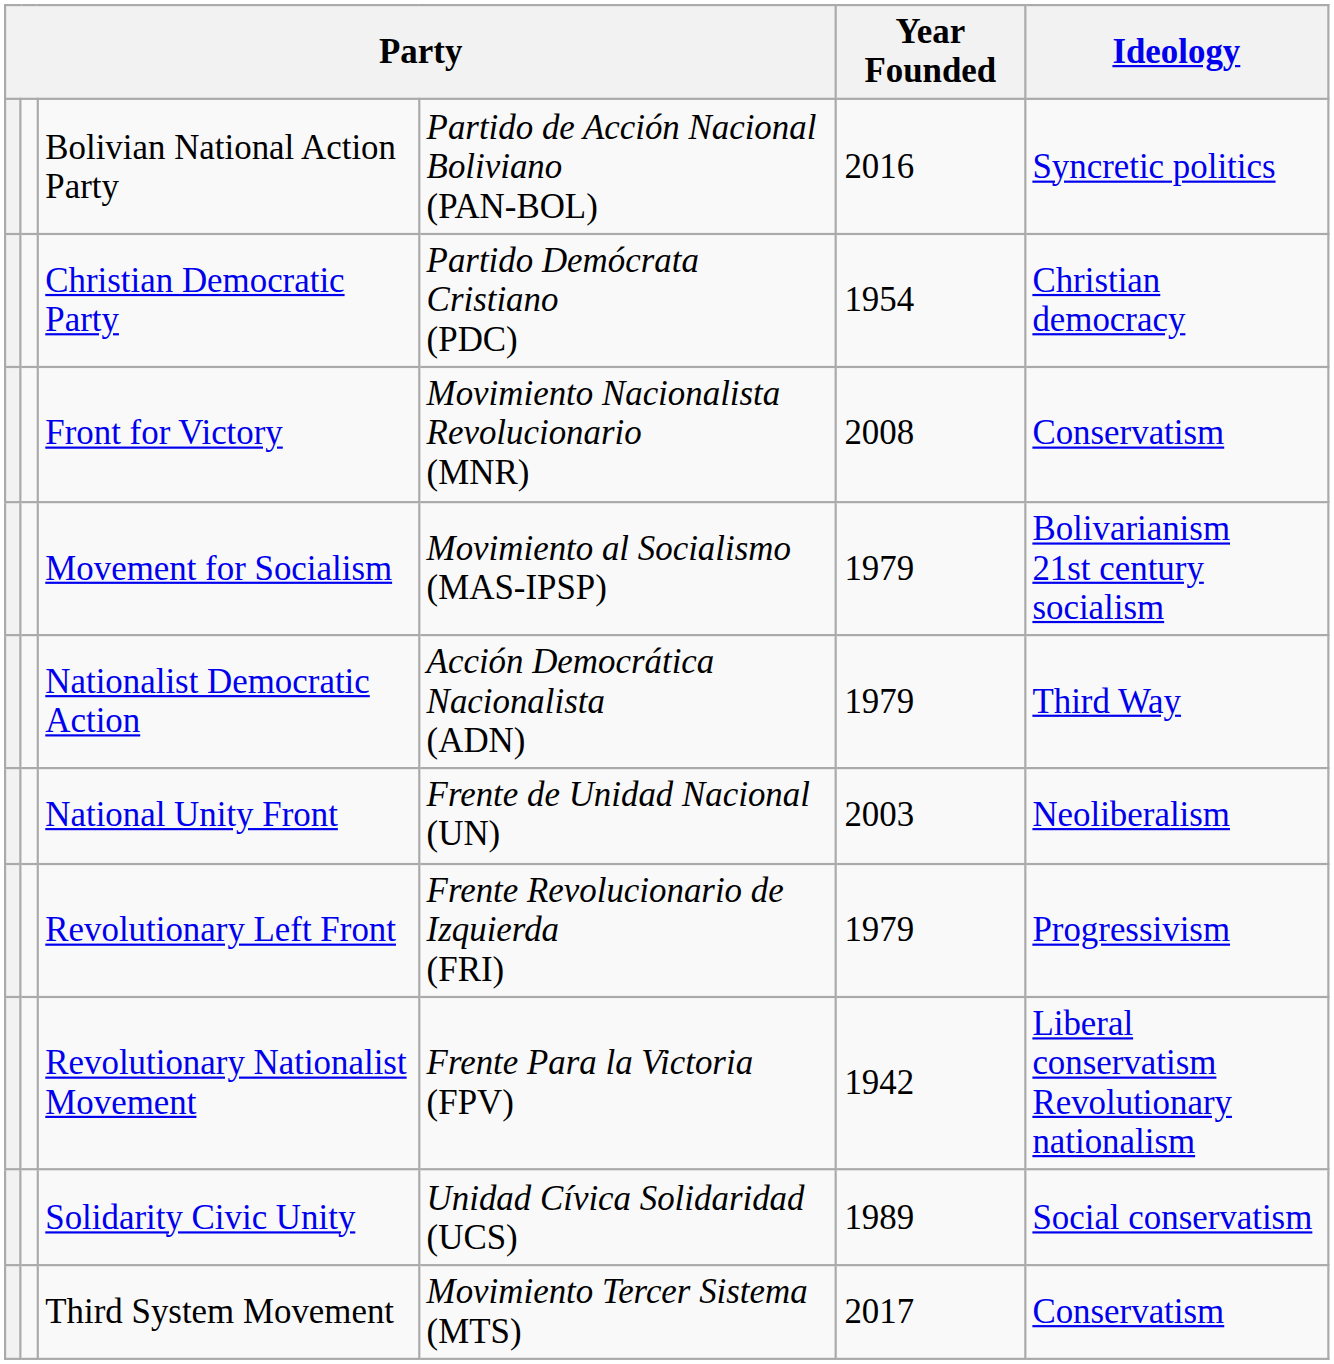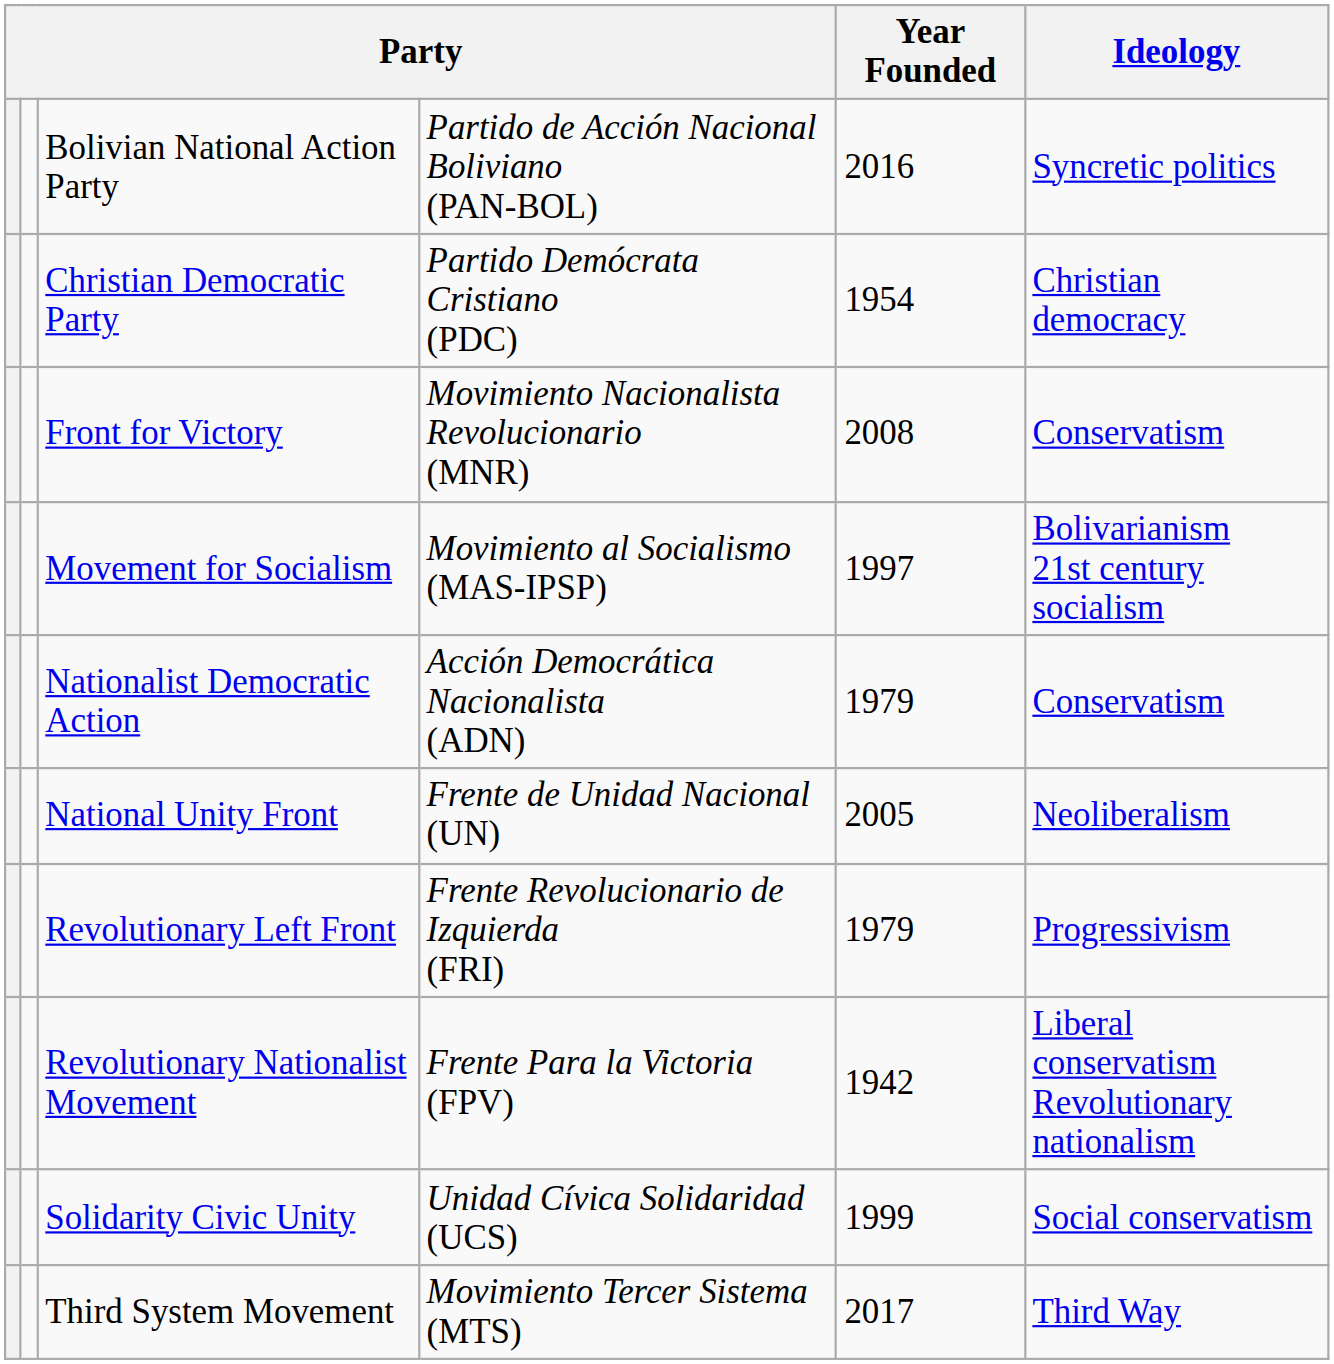(879, 567) 1979 -> (879, 567) 1997
(1107, 701) Third Way -> (1128, 701) Conservatism
(879, 815) 2003 -> (879, 815) 2005
(879, 1216) 1989 -> (879, 1216) 1999
(1128, 1311) Conservatism -> (1107, 1311) Third Way
